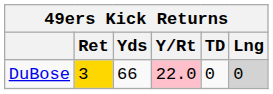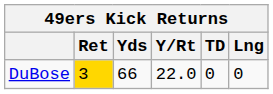(176, 74) pink background -> (176, 74) no background
(238, 74) lightgrey background -> (238, 74) no background
